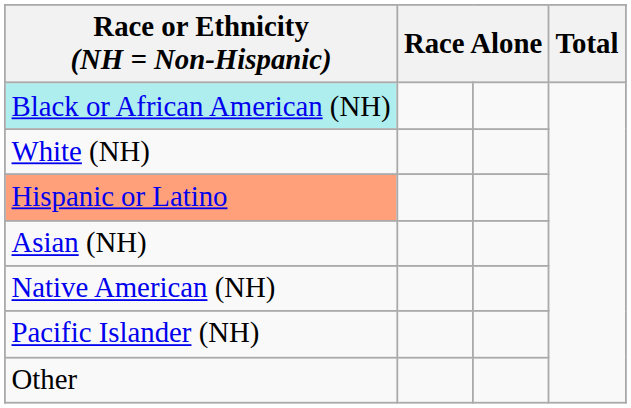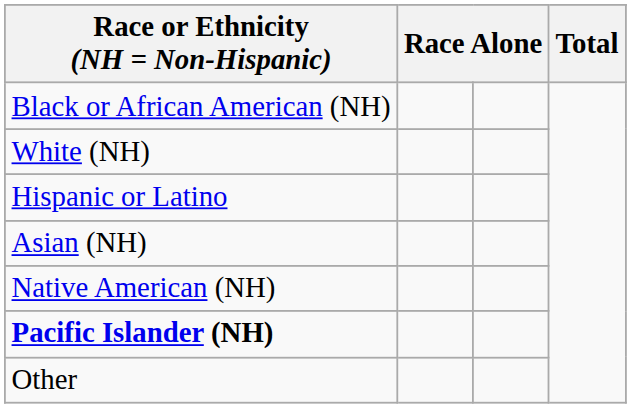(201, 105) paleturquoise background -> (201, 105) no background
(120, 196) lightsalmon background -> (120, 196) no background
(135, 333) normal -> (142, 333) bold
